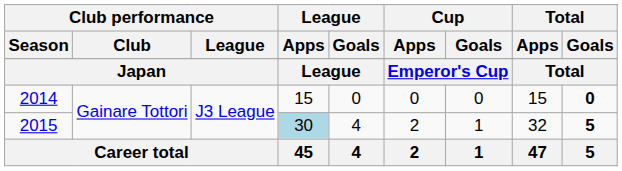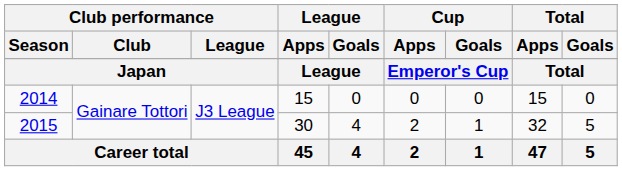(590, 98) bold -> (590, 98) normal
(304, 125) lightblue background -> (304, 125) no background
(590, 125) bold -> (590, 125) normal
